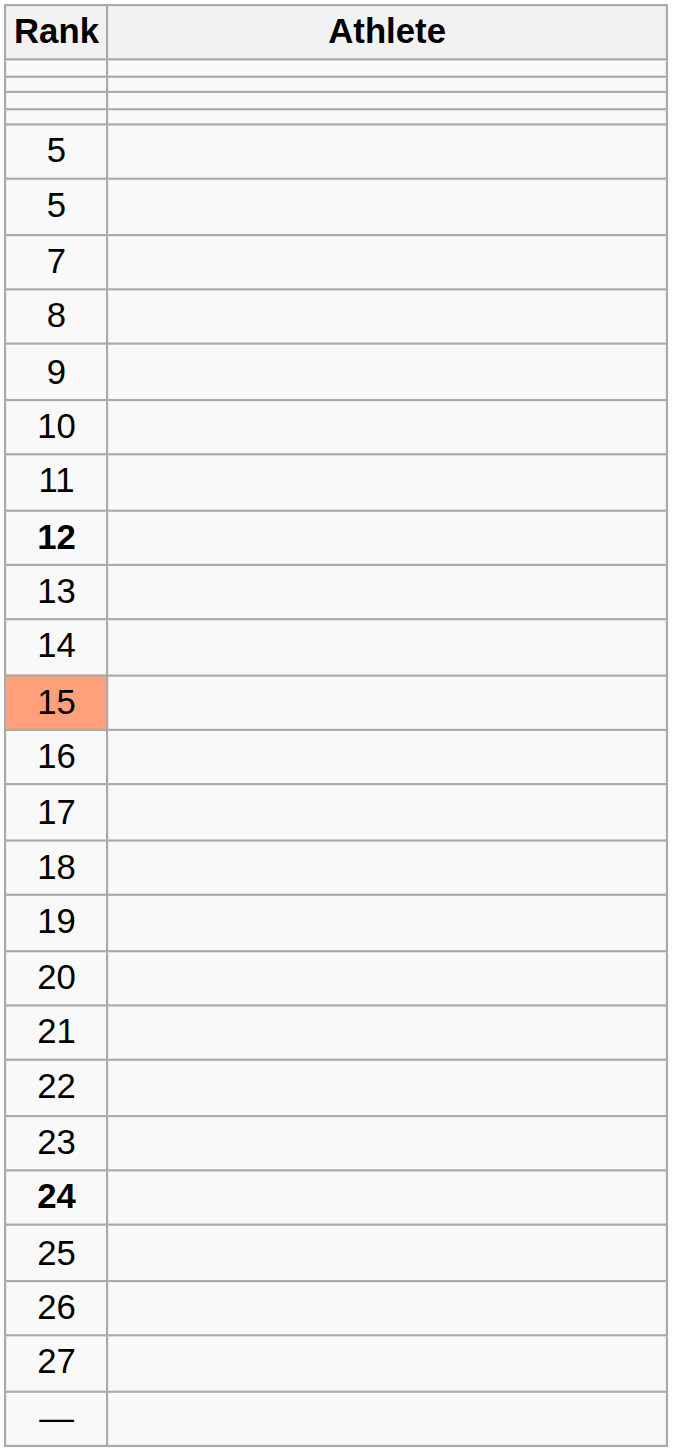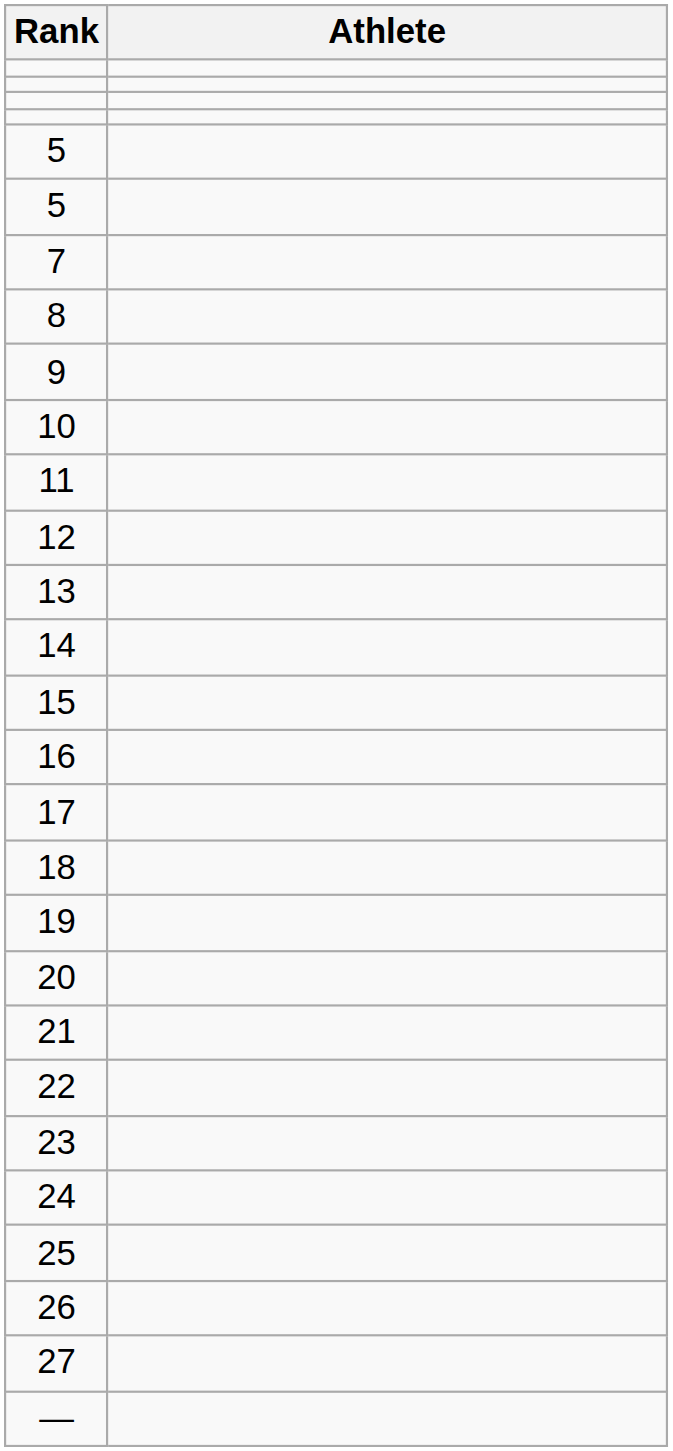(56, 536) bold -> (56, 536) normal
(56, 701) lightsalmon background -> (56, 701) no background
(56, 1197) bold -> (56, 1197) normal
